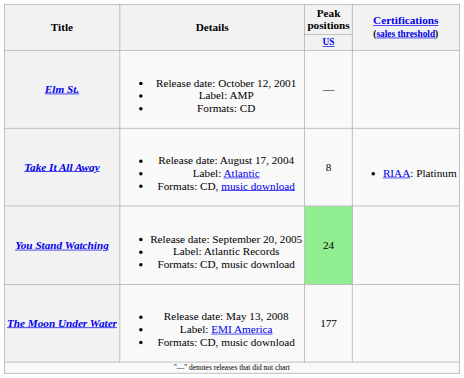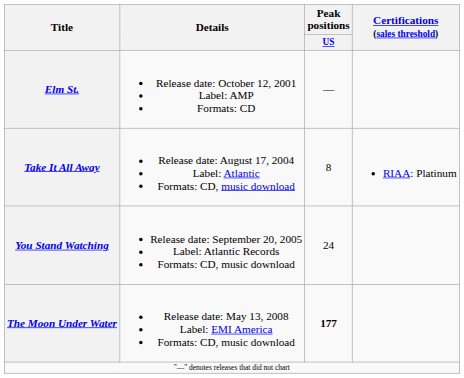(329, 245) lightgreen background -> (329, 245) no background
(329, 323) normal -> (329, 323) bold
